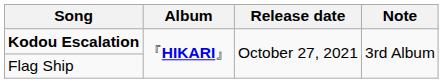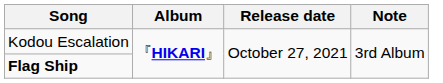(74, 41) bold -> (68, 41) normal
(41, 66) normal -> (43, 66) bold
